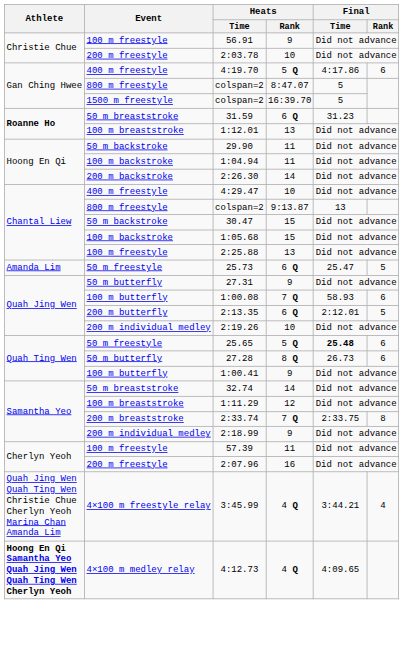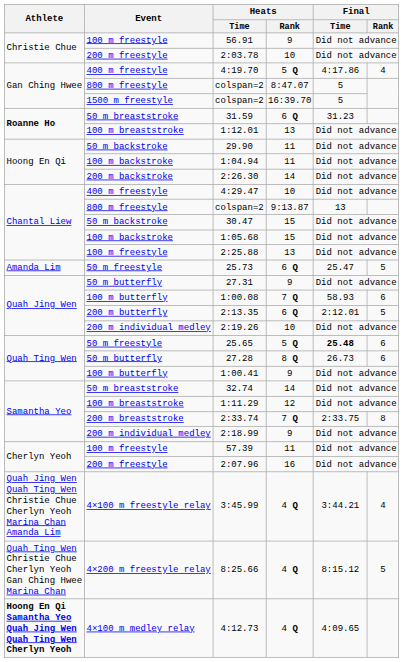(383, 70) 6 -> (383, 70) 4
+ row: (239, 570)
